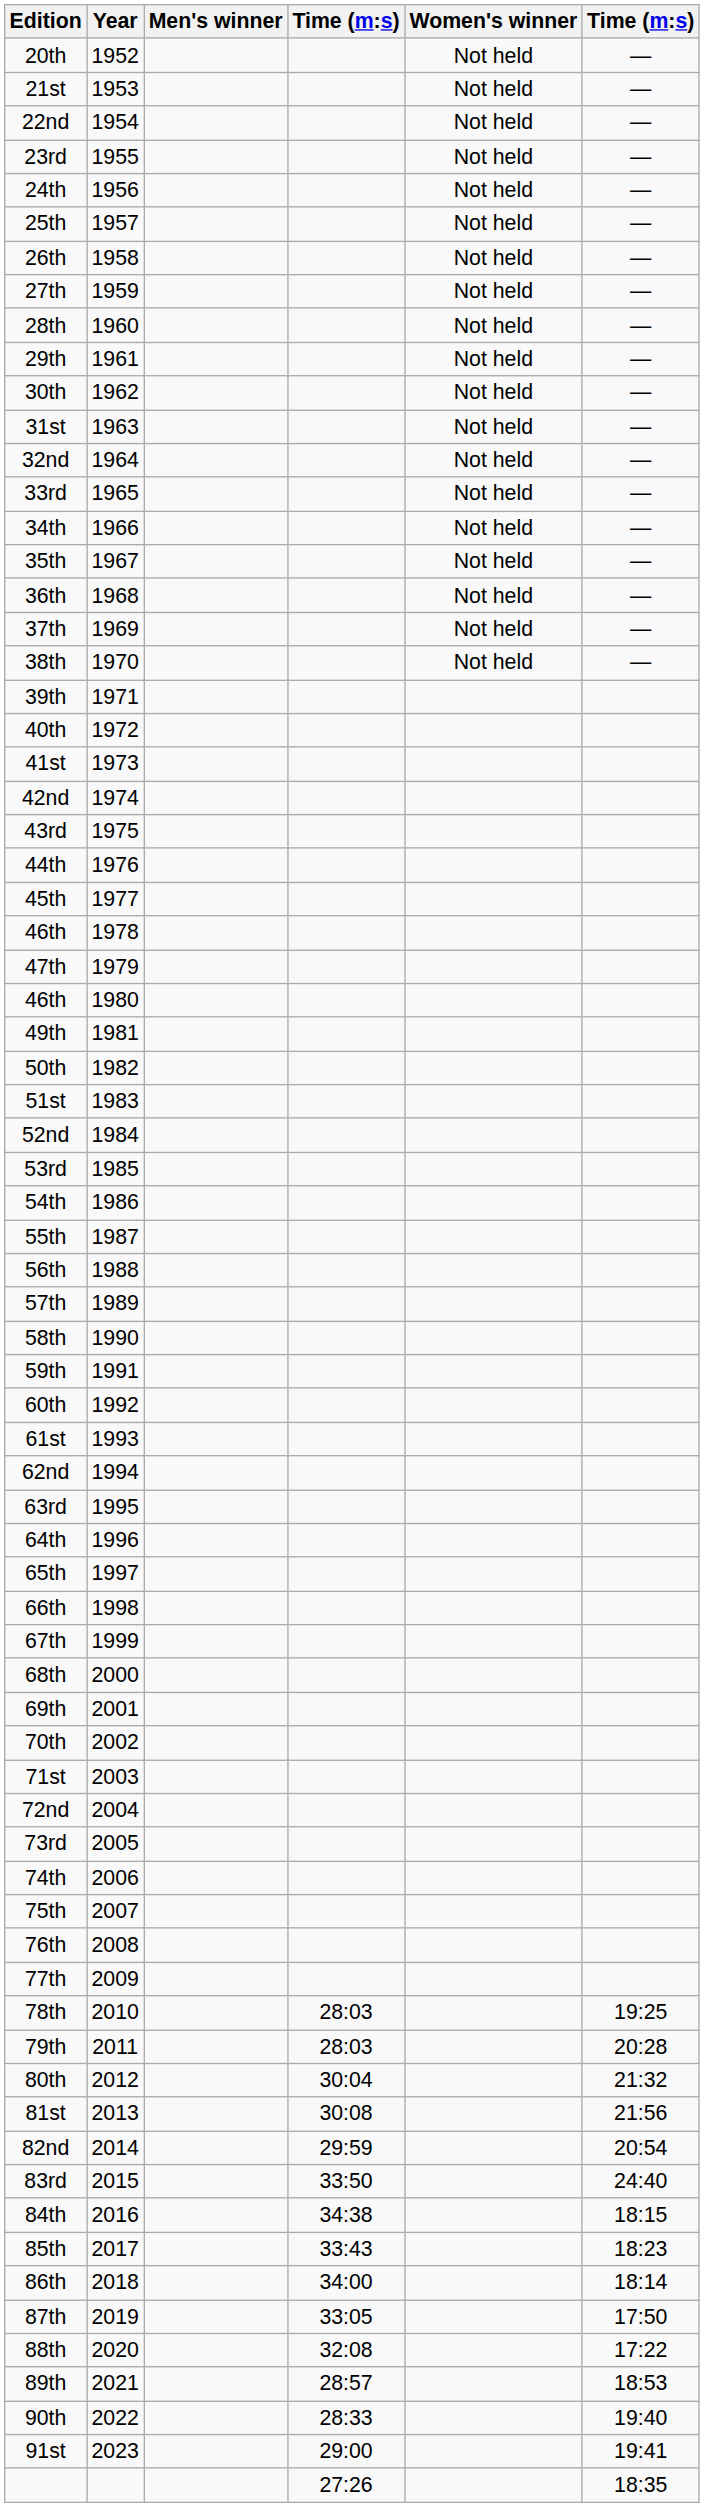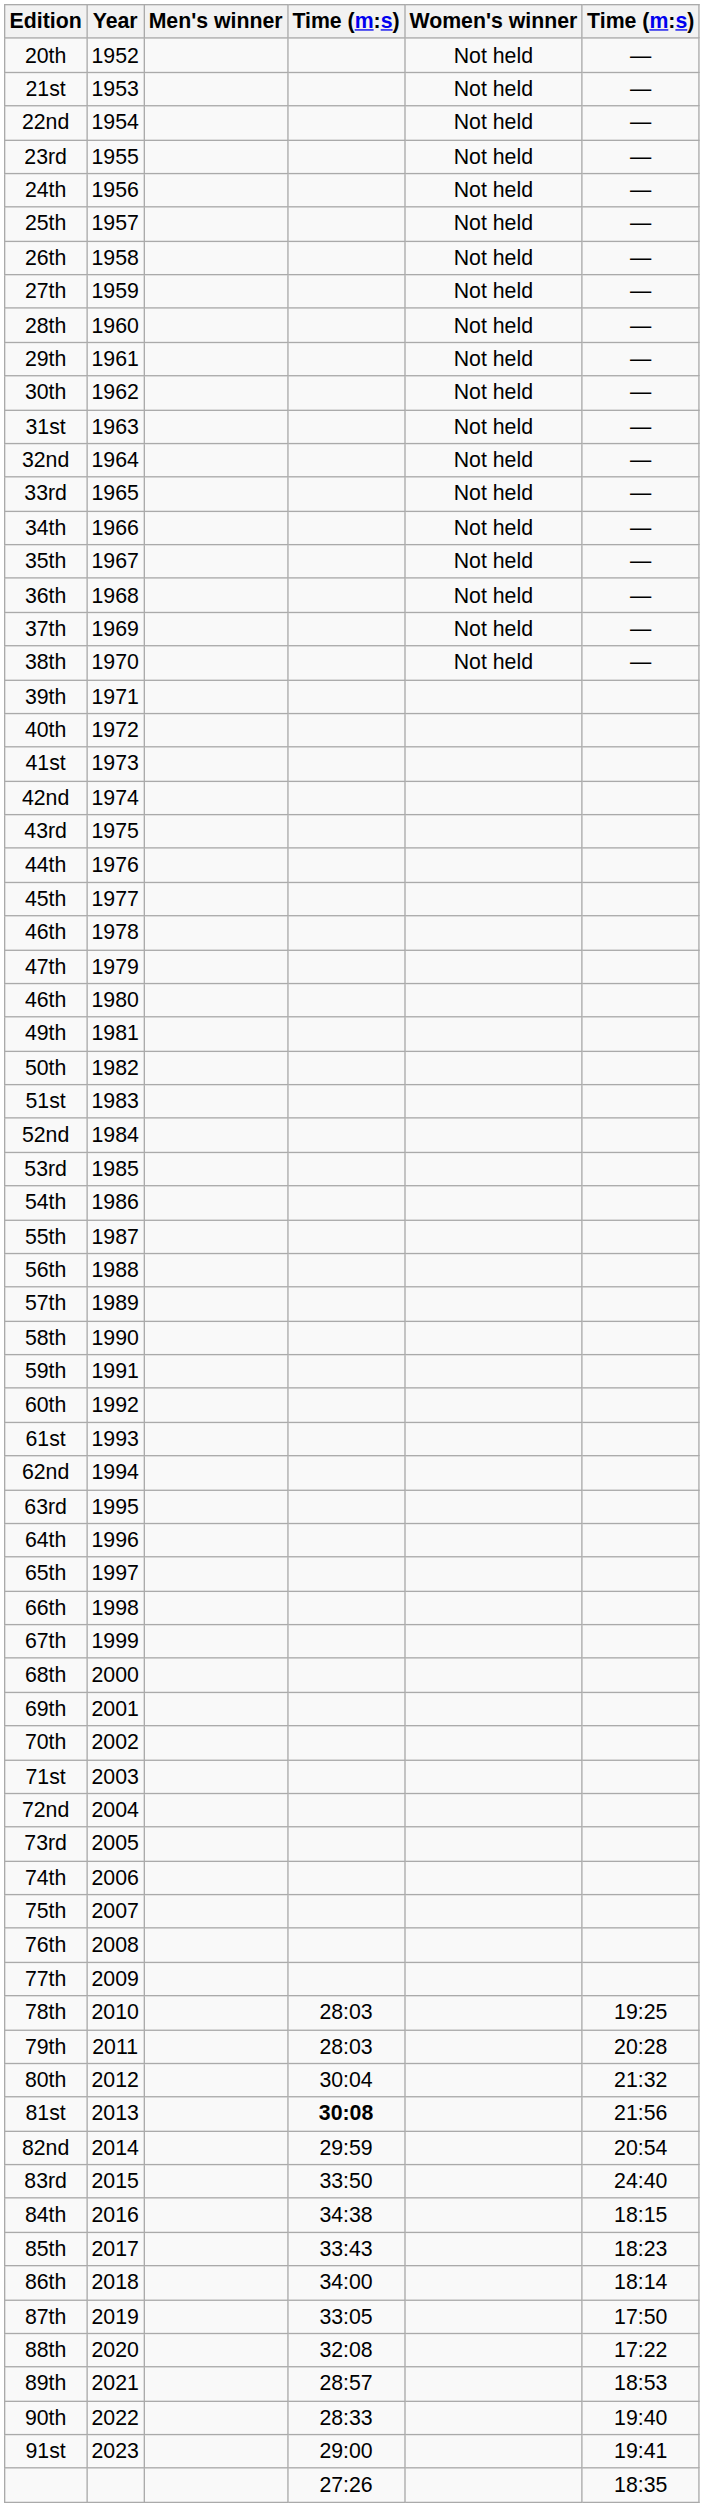(346, 2113) normal -> (346, 2113) bold
